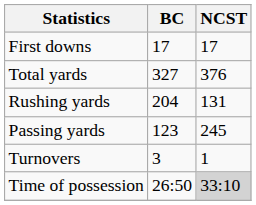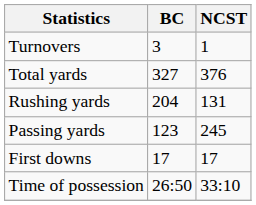rows swapped: (50, 46) <-> (44, 158)
(220, 185) lightgrey background -> (220, 185) no background
